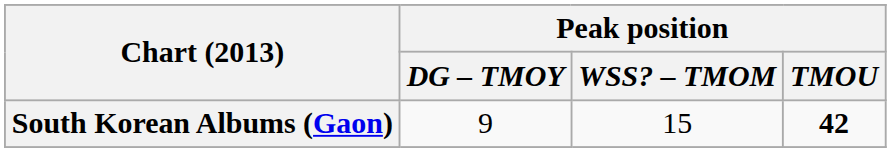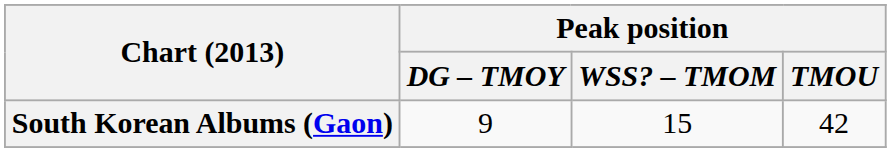(834, 123) bold -> (834, 123) normal
